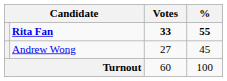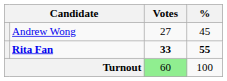rows swapped: (33, 31) <-> (44, 50)
(165, 68) no background -> (165, 68) lightgreen background
